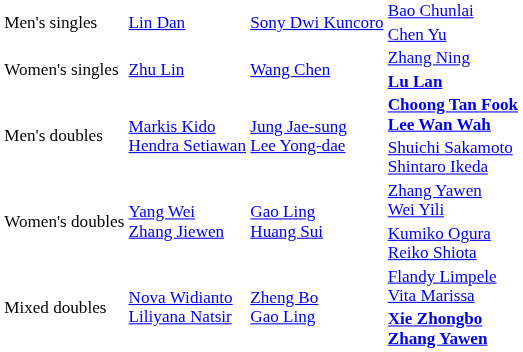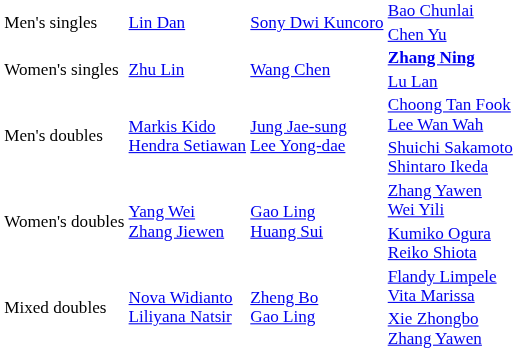(429, 57) normal -> (431, 57) bold
(415, 81) bold -> (413, 81) normal
(453, 114) bold -> (449, 114) normal
(438, 328) bold -> (435, 328) normal
